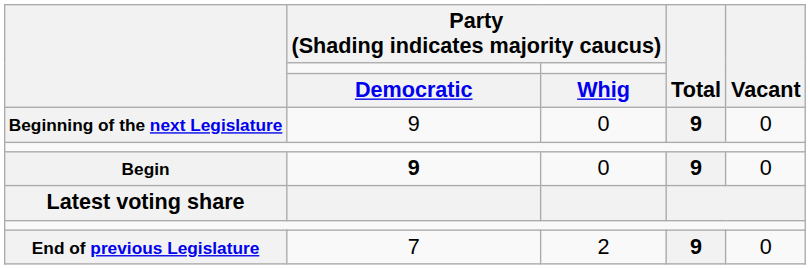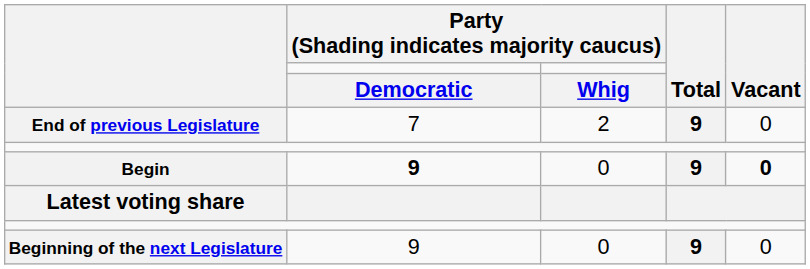rows swapped: (146, 247) <-> (146, 125)
(766, 168) normal -> (766, 168) bold
